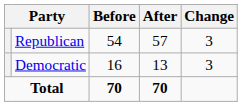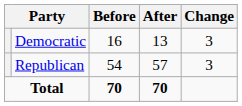rows swapped: (50, 40) <-> (50, 64)
